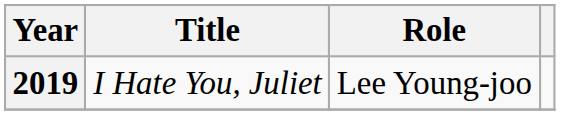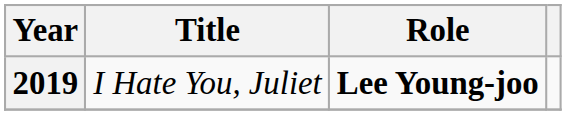(434, 82) normal -> (438, 82) bold
